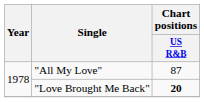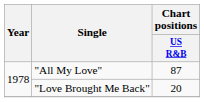(176, 88) bold -> (176, 88) normal
